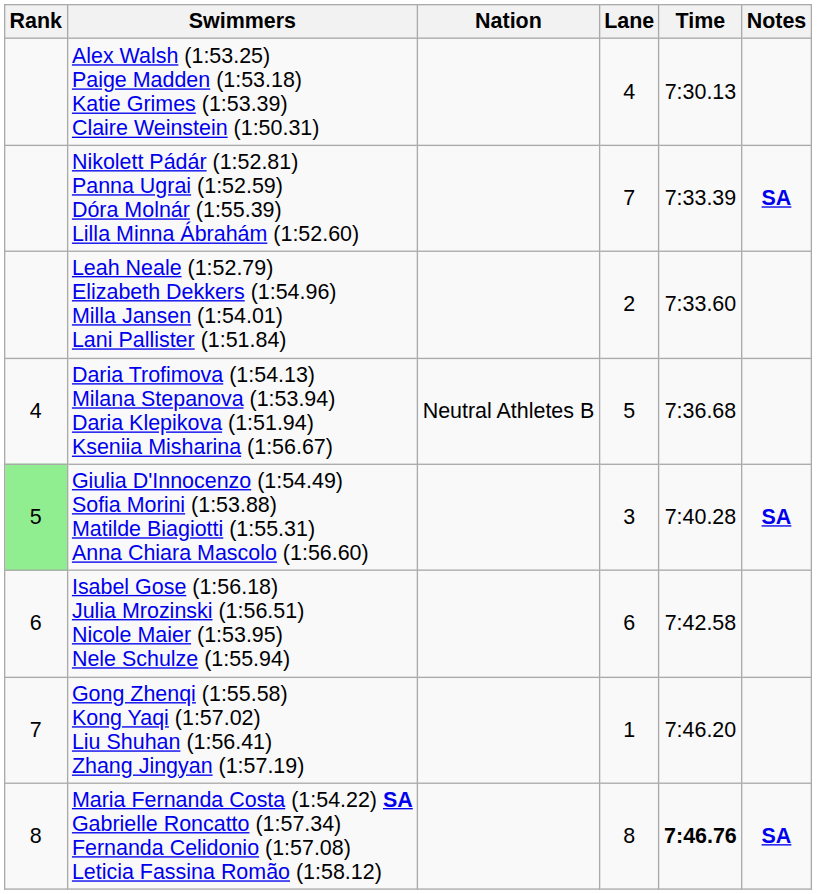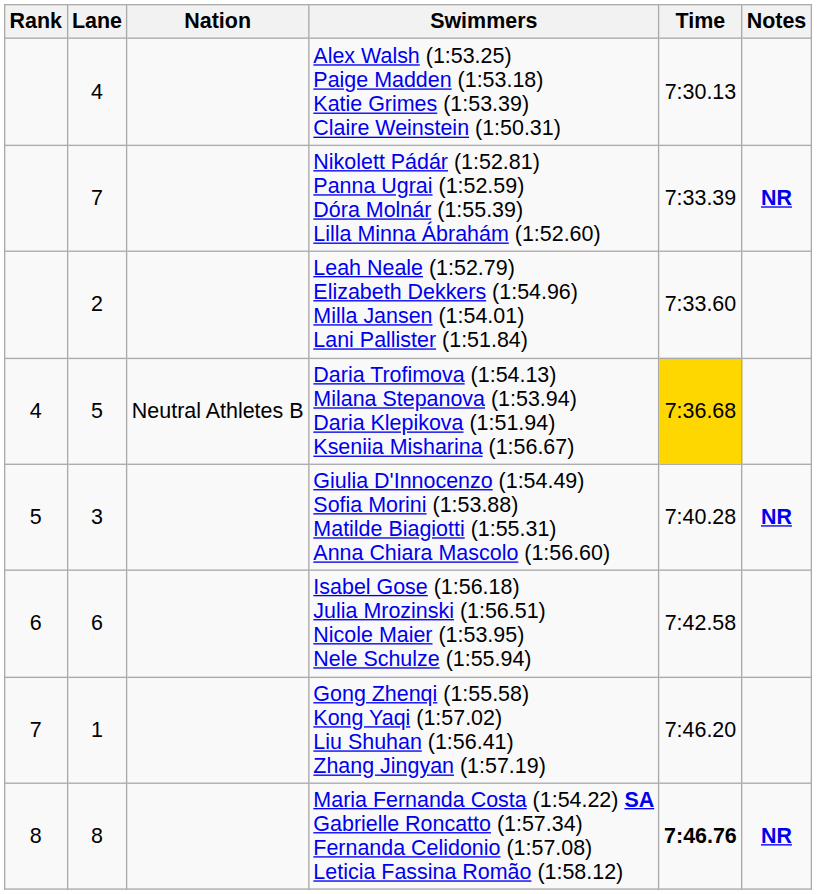columns swapped: (629, 21) <-> (242, 21)
(776, 198) SA -> (776, 198) NR
(700, 410) no background -> (700, 410) gold background
(36, 517) lightgreen background -> (36, 517) no background
(776, 517) SA -> (776, 517) NR
(776, 836) SA -> (776, 836) NR
